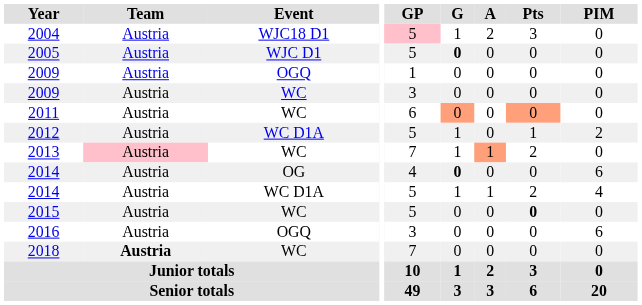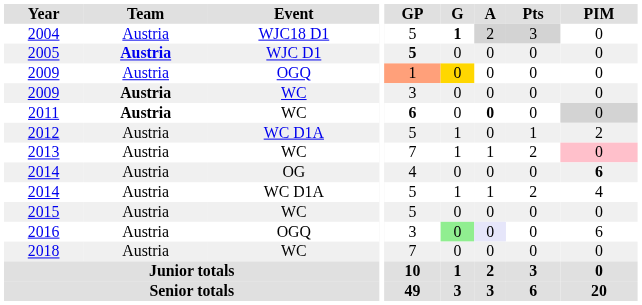(412, 33) pink background -> (412, 33) no background
(458, 33) normal -> (458, 33) bold
(490, 33) no background -> (490, 33) lightgrey background
(533, 33) no background -> (533, 33) lightgrey background
(146, 53) normal -> (146, 53) bold
(412, 53) normal -> (412, 53) bold
(458, 53) bold -> (458, 53) normal
(412, 73) no background -> (412, 73) lightsalmon background
(458, 73) no background -> (458, 73) gold background
(146, 93) normal -> (146, 93) bold
(146, 112) normal -> (146, 112) bold
(412, 112) normal -> (412, 112) bold
(458, 112) lightsalmon background -> (458, 112) no background
(490, 112) normal -> (490, 112) bold
(533, 112) lightsalmon background -> (533, 112) no background
(599, 112) no background -> (599, 112) lightgrey background
(146, 152) pink background -> (146, 152) no background
(490, 152) lightsalmon background -> (490, 152) no background
(599, 152) no background -> (599, 152) pink background
(458, 172) bold -> (458, 172) normal
(599, 172) normal -> (599, 172) bold
(533, 211) bold -> (533, 211) normal
(458, 231) no background -> (458, 231) lightgreen background
(490, 231) no background -> (490, 231) lavender background
(146, 251) bold -> (146, 251) normal
